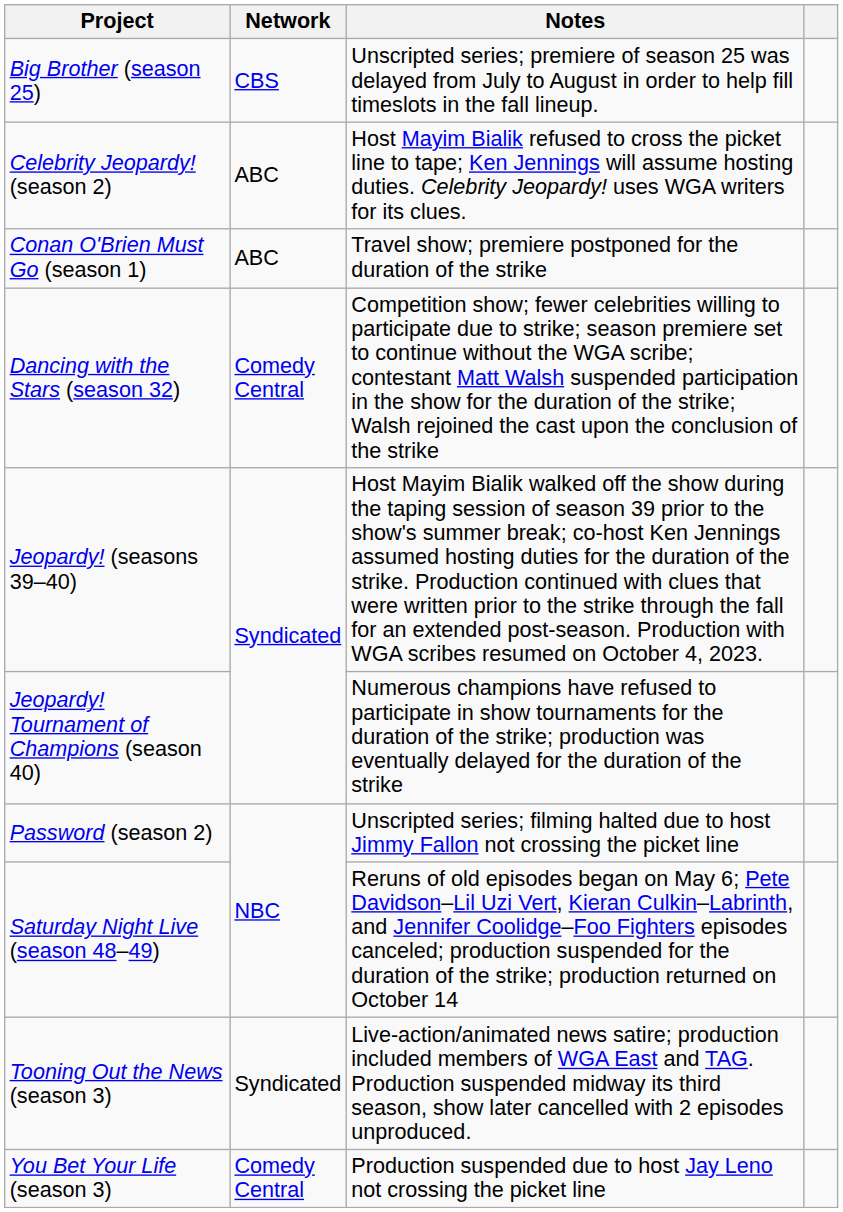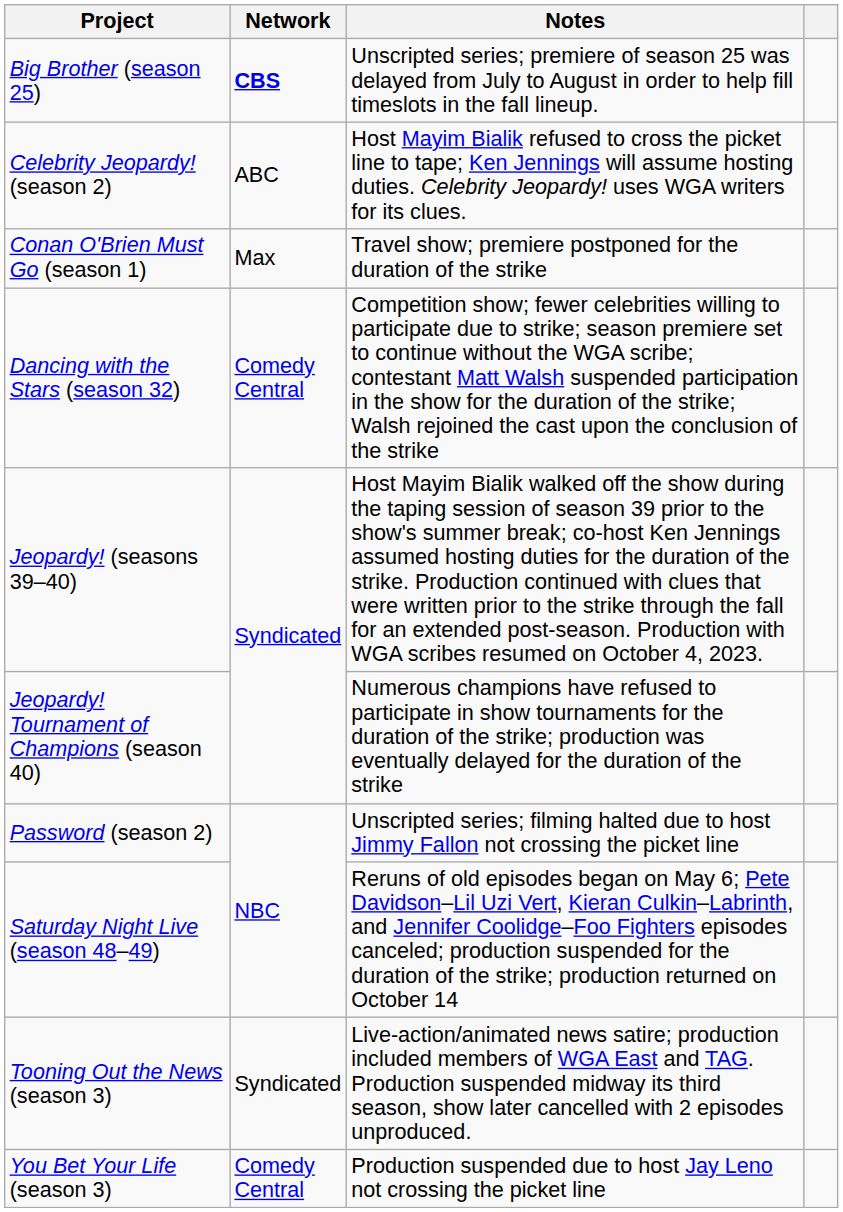(257, 80) normal -> (257, 80) bold
(257, 258) ABC -> (255, 258) Max
